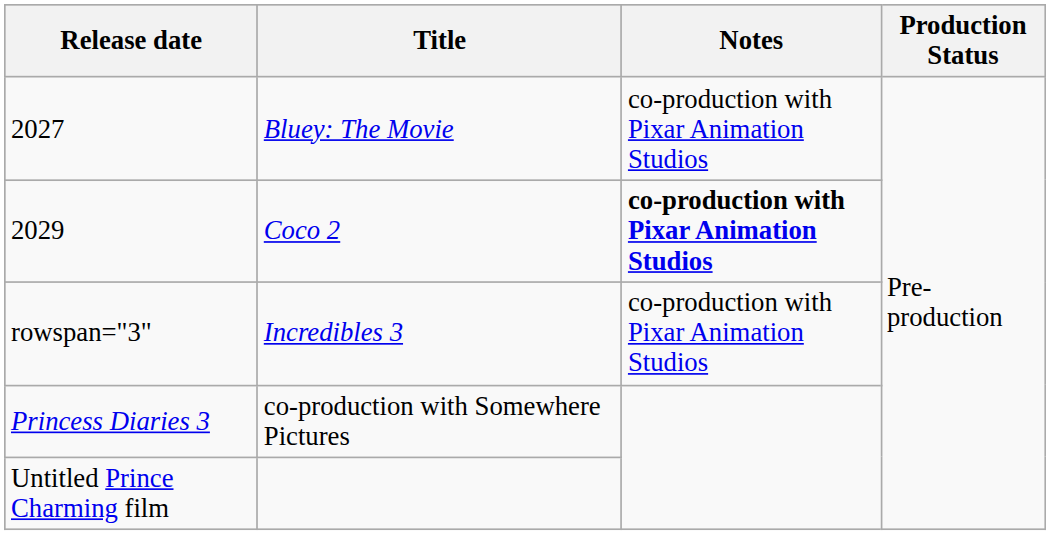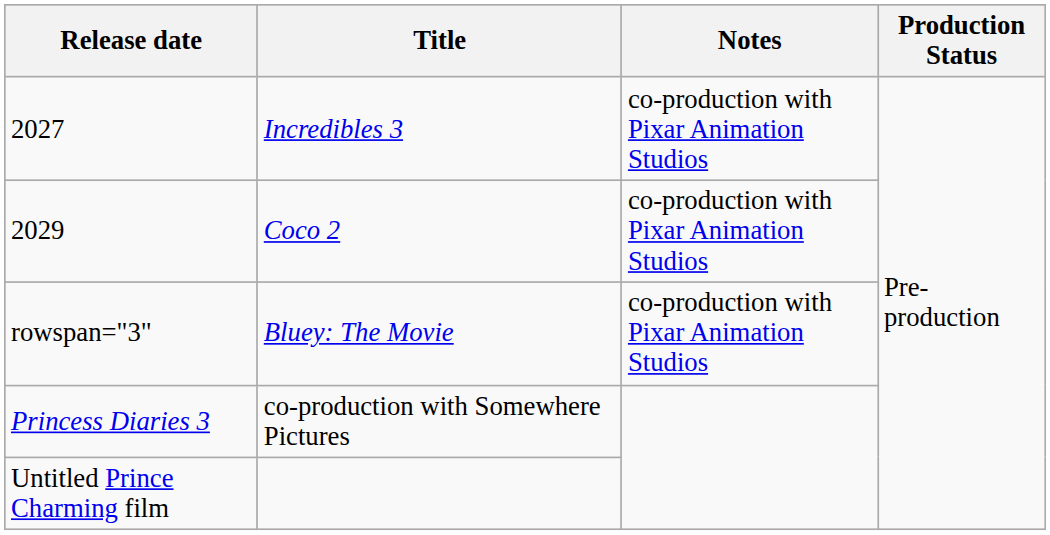(359, 128) Bluey: The Movie -> (333, 128) Incredibles 3
(736, 230) bold -> (730, 230) normal
(333, 333) Incredibles 3 -> (359, 333) Bluey: The Movie
